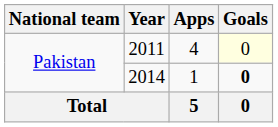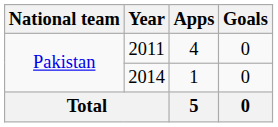(245, 48) lightyellow background -> (245, 48) no background
(245, 77) bold -> (245, 77) normal
